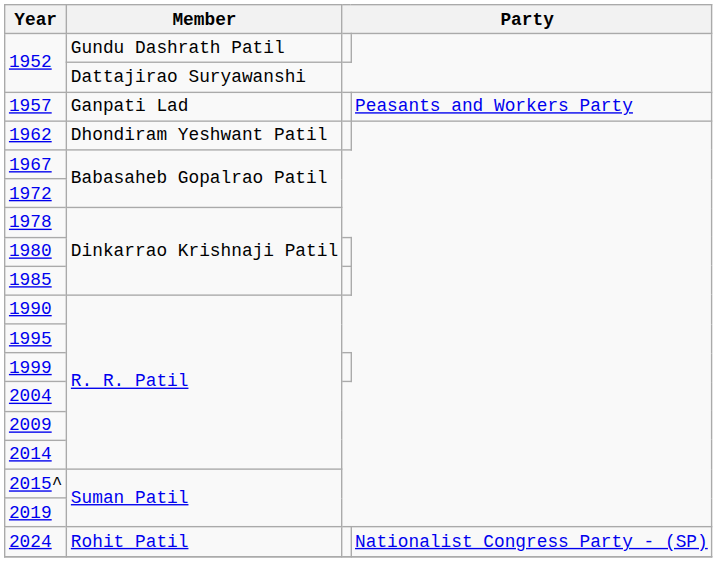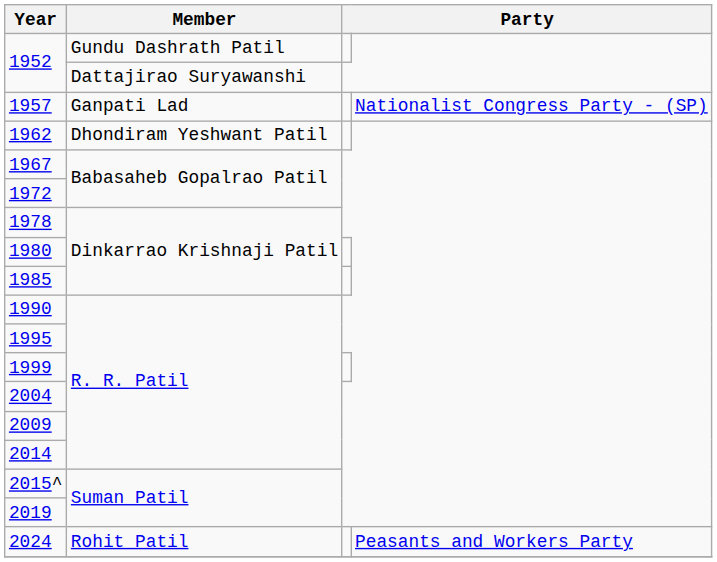(494, 106) Peasants and Workers Party -> (531, 106) Nationalist Congress Party - (SP)
(531, 542) Nationalist Congress Party - (SP) -> (494, 542) Peasants and Workers Party
